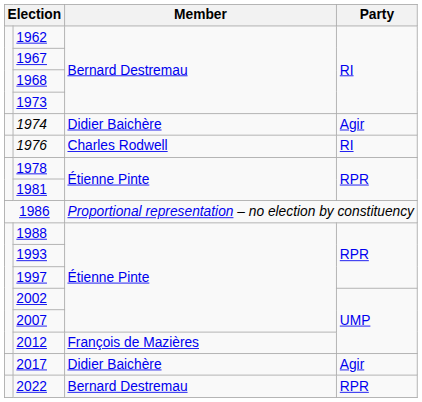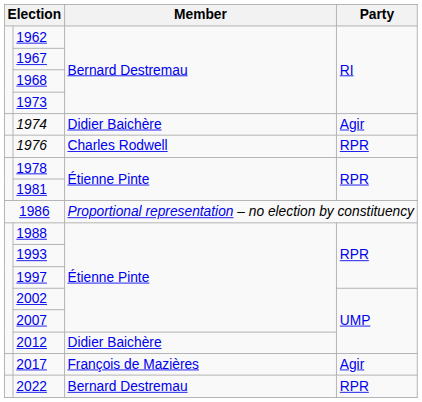(347, 146) RI -> (354, 146) RPR
(133, 342) François de Mazières -> (115, 342) Didier Baichère
(115, 364) Didier Baichère -> (133, 364) François de Mazières
